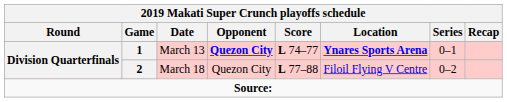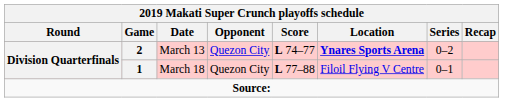(139, 50) 1 -> (139, 50) 2
(241, 50) bold -> (240, 50) normal
(448, 50) 0–1 -> (444, 50) 0–2
(139, 69) 2 -> (139, 69) 1
(448, 69) 0–2 -> (444, 69) 0–1
